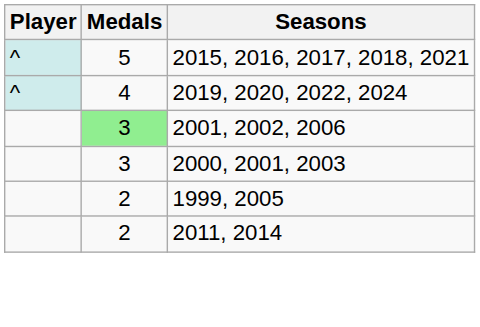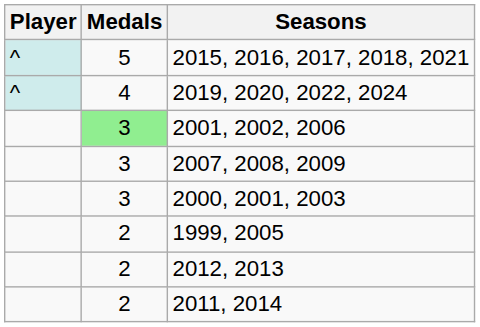+ row: (259, 163)
+ row: (228, 269)
